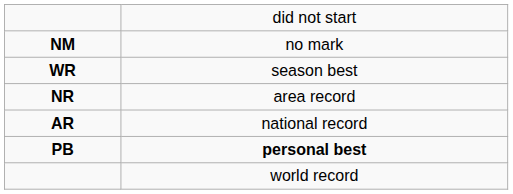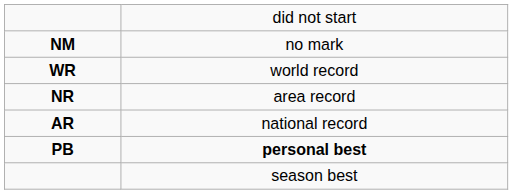(314, 70) season best -> (314, 70) world record
(314, 175) world record -> (314, 175) season best
